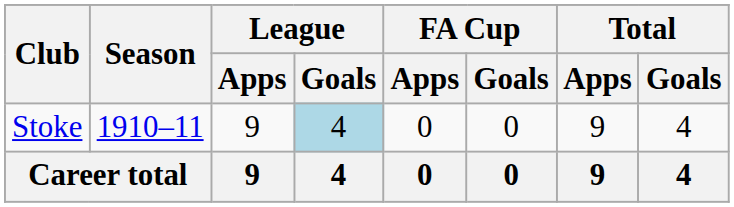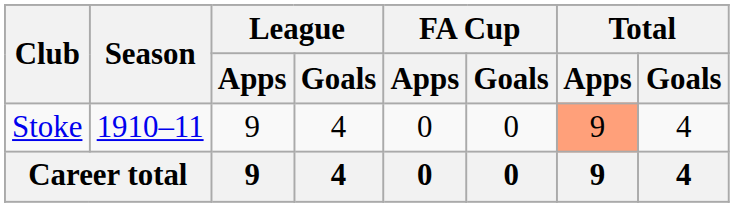(338, 126) lightblue background -> (338, 126) no background
(597, 126) no background -> (597, 126) lightsalmon background
